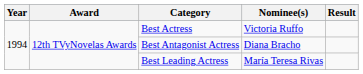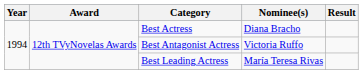(273, 28) Victoria Ruffo -> (272, 28) Diana Bracho
(272, 45) Diana Bracho -> (273, 45) Victoria Ruffo
